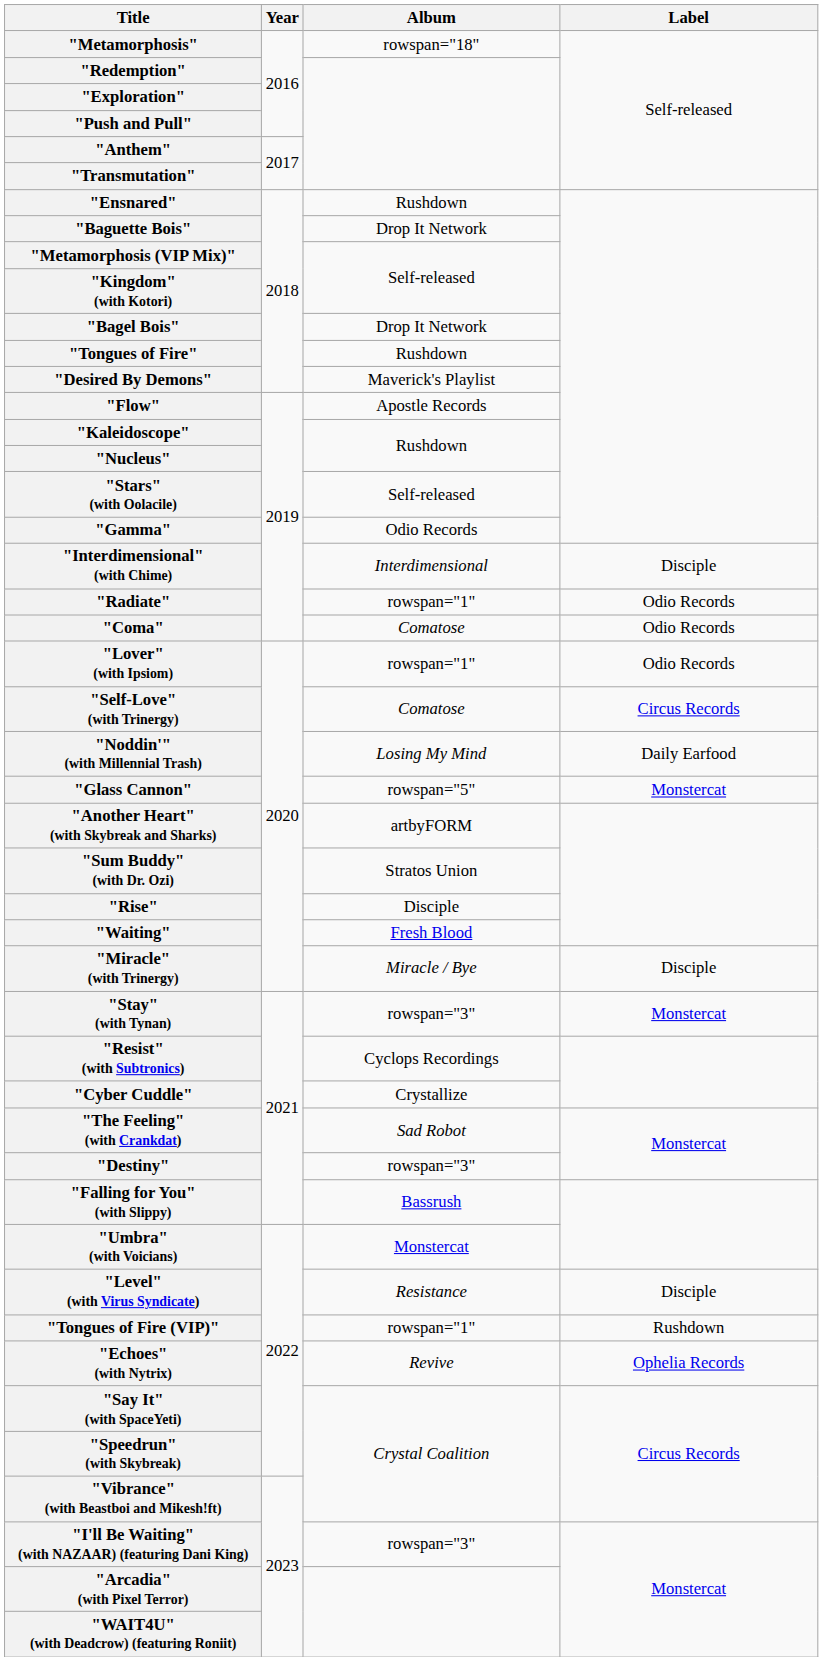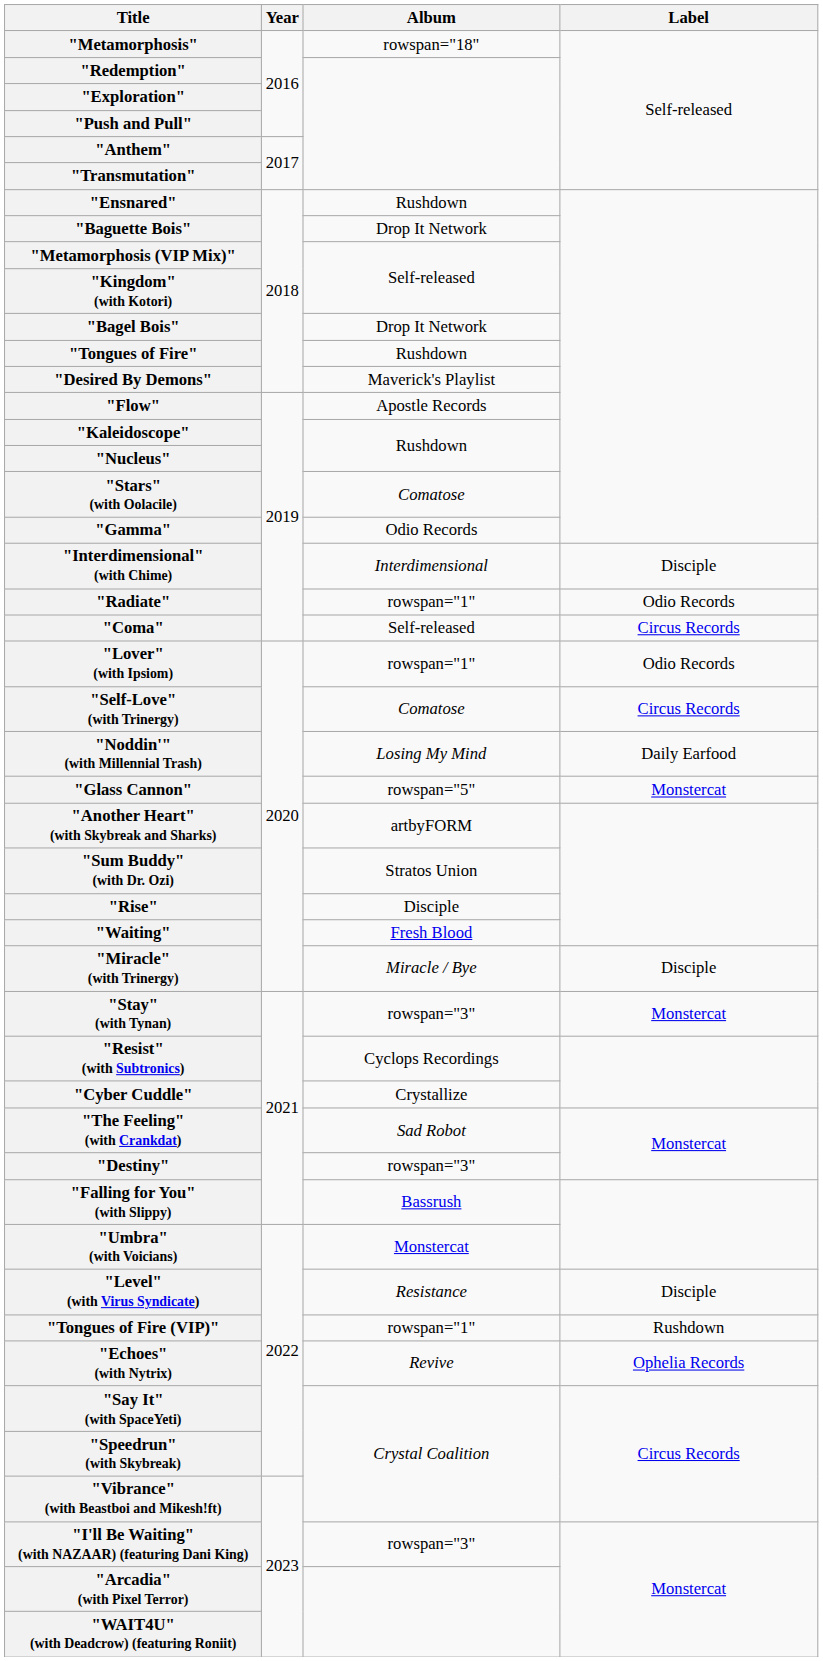(431, 494) Self-released -> (431, 494) Comatose
(431, 628) Comatose -> (431, 628) Self-released
(689, 628) Odio Records -> (689, 628) Circus Records
